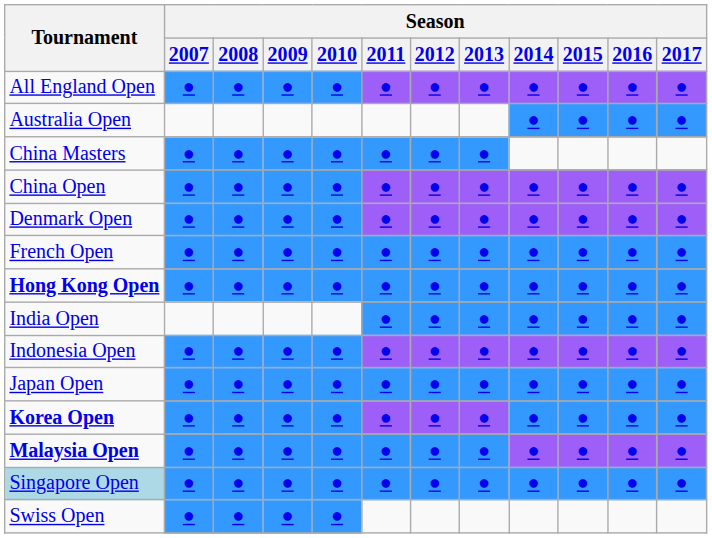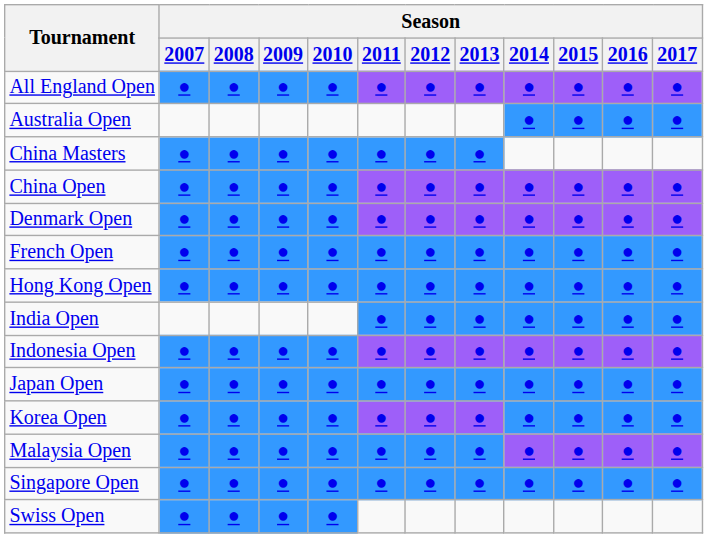(84, 285) bold -> (81, 285) normal
(62, 417) bold -> (58, 417) normal
(74, 450) bold -> (70, 450) normal
(74, 483) lightblue background -> (74, 483) no background
